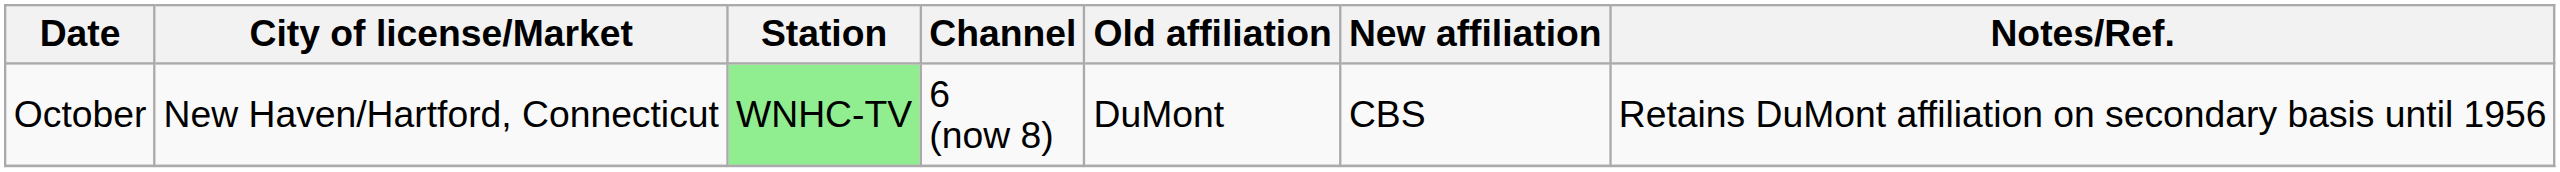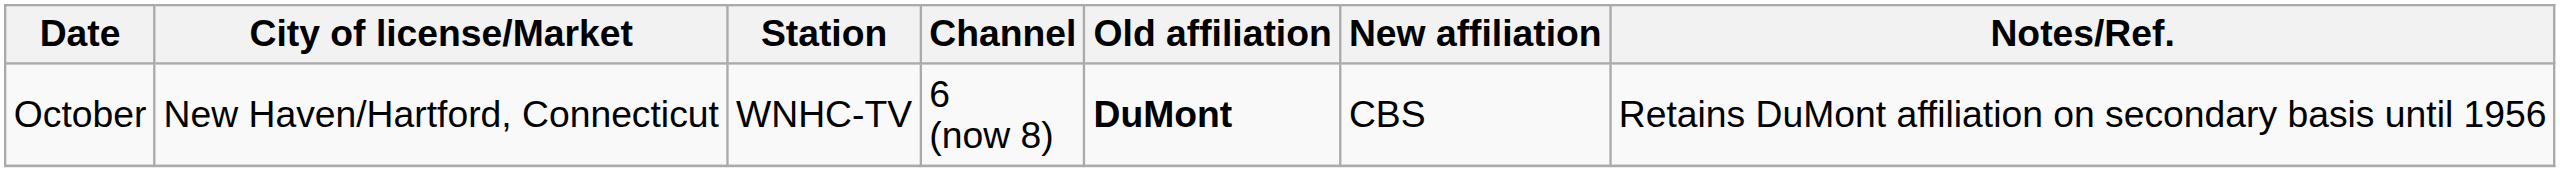(824, 114) lightgreen background -> (824, 114) no background
(1159, 114) normal -> (1163, 114) bold
